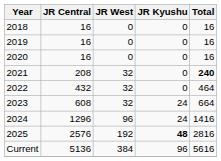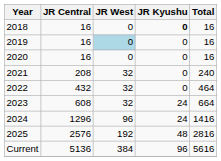(185, 27) normal -> (185, 27) bold
(130, 42) no background -> (130, 42) lightblue background
(206, 73) bold -> (206, 73) normal
(182, 133) bold -> (182, 133) normal
